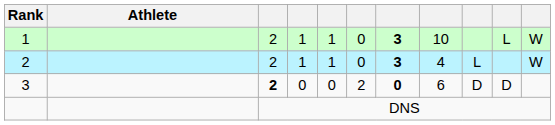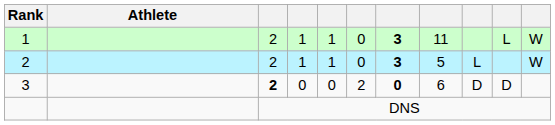(441, 39) 10 -> (441, 39) 11
(441, 62) 4 -> (441, 62) 5
